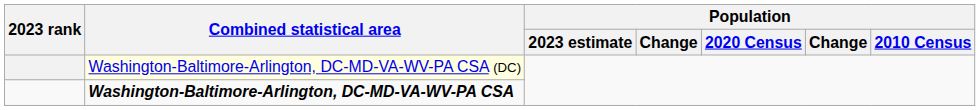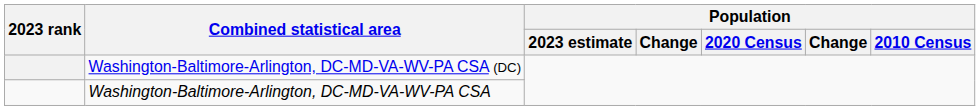(305, 67) lightyellow background -> (305, 67) no background
(301, 92) bold -> (290, 92) normal
